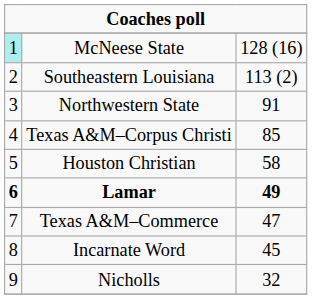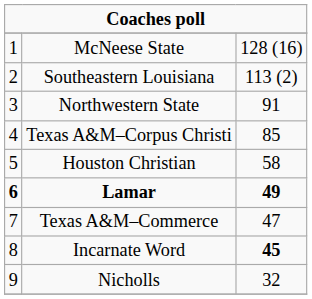(13, 47) paleturquoise background -> (13, 47) no background
(271, 250) normal -> (271, 250) bold
